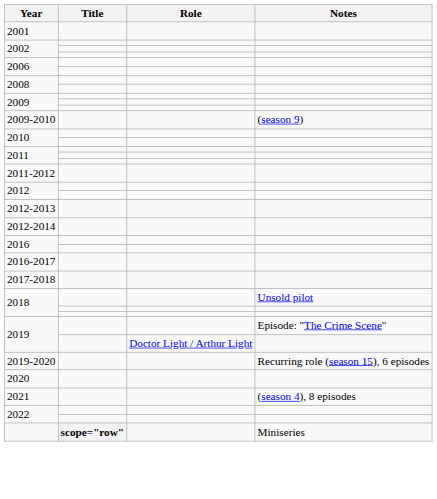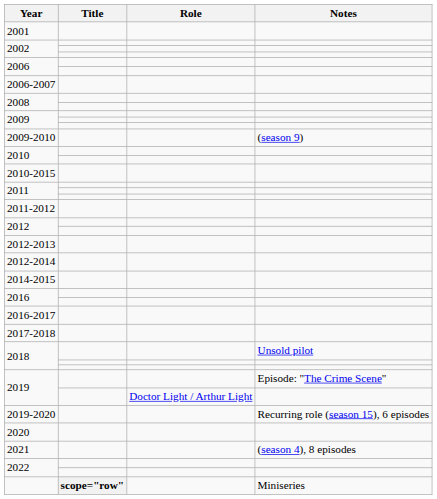+ row: (31, 84)
+ row: (31, 173)
+ row: (31, 279)
